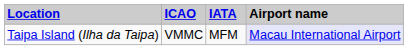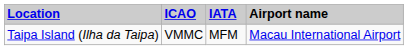(325, 34) lavender background -> (325, 34) no background
